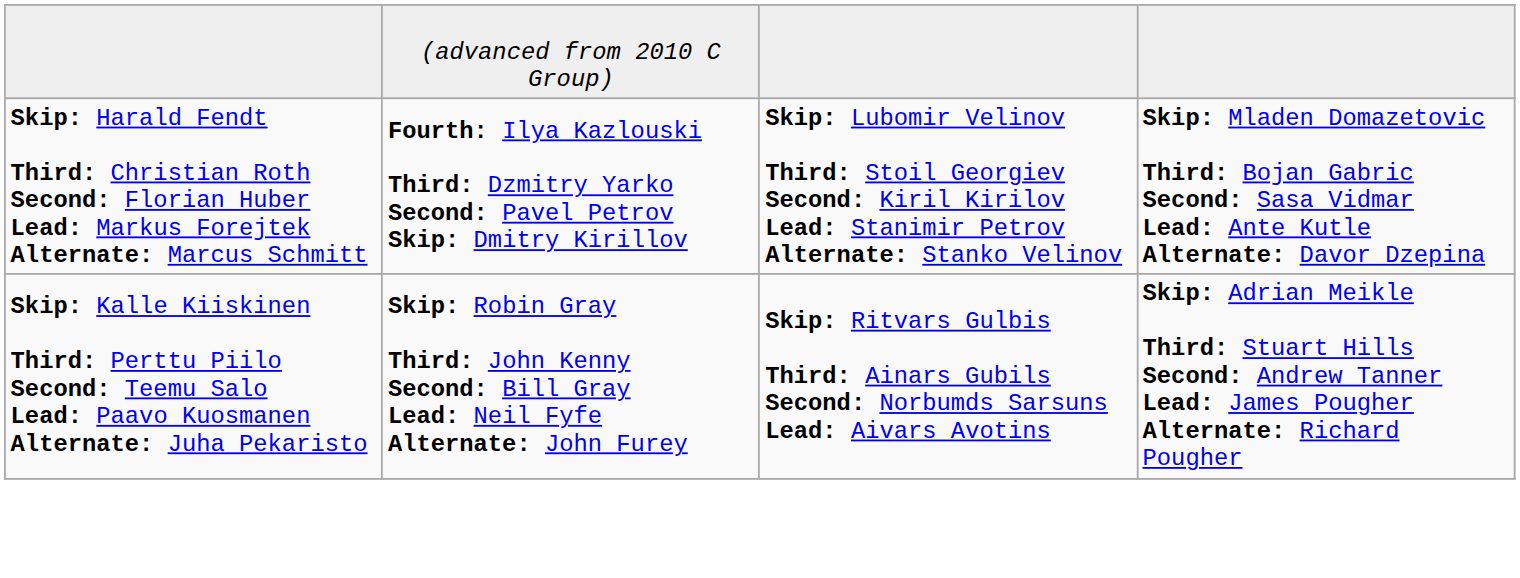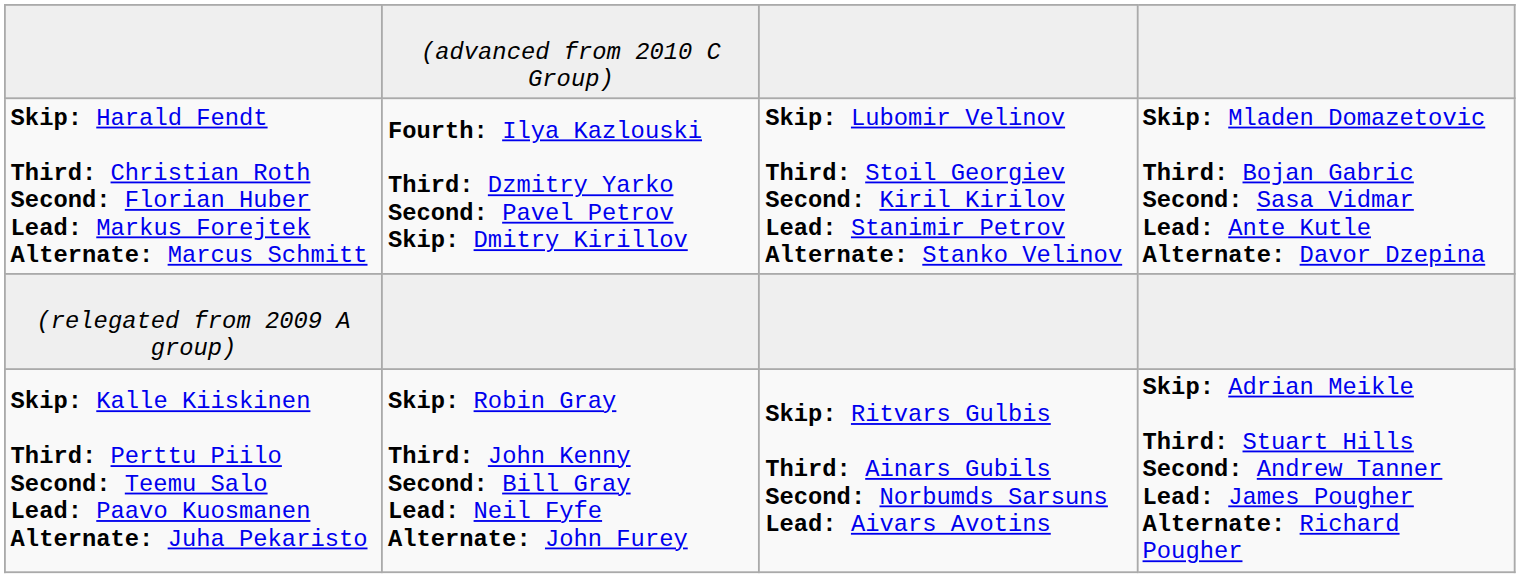+ row: (194, 335)
